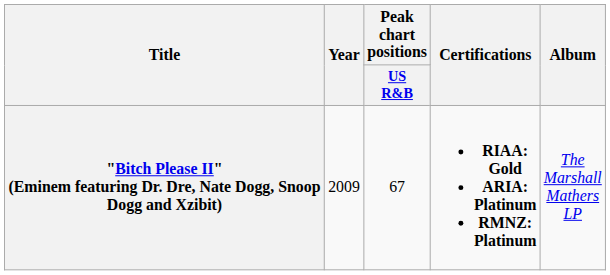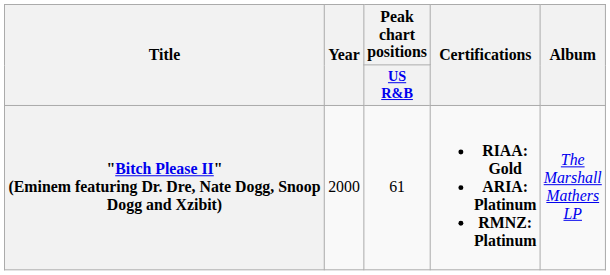(344, 187) 2009 -> (344, 187) 2000
(397, 187) 67 -> (397, 187) 61
